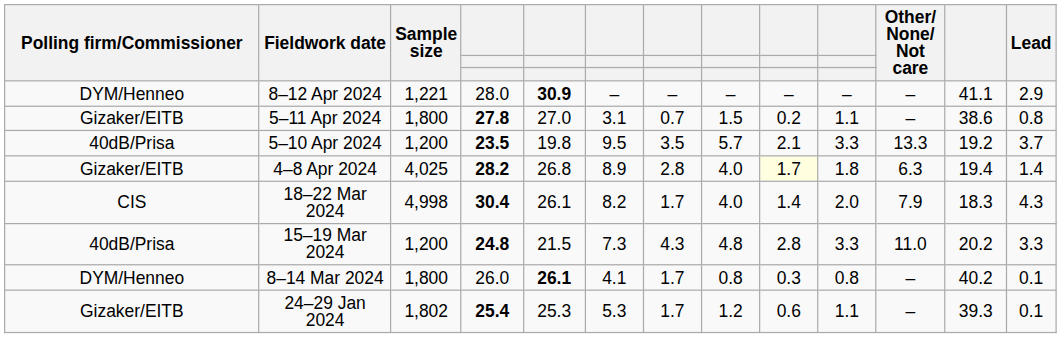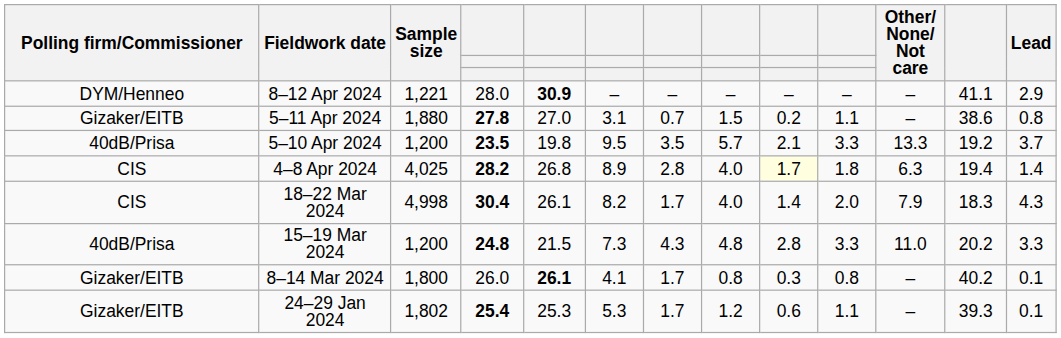(426, 119) 1,800 -> (426, 119) 1,880
(132, 169) Gizaker/EITB -> (132, 169) CIS
(132, 278) DYM/Henneo -> (132, 278) Gizaker/EITB
